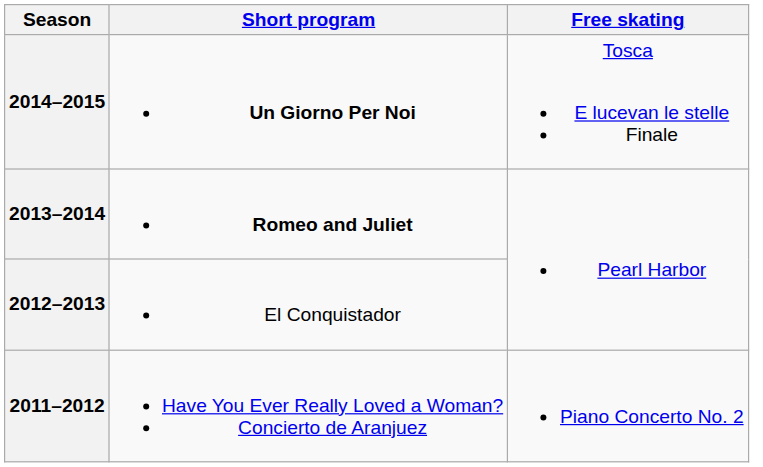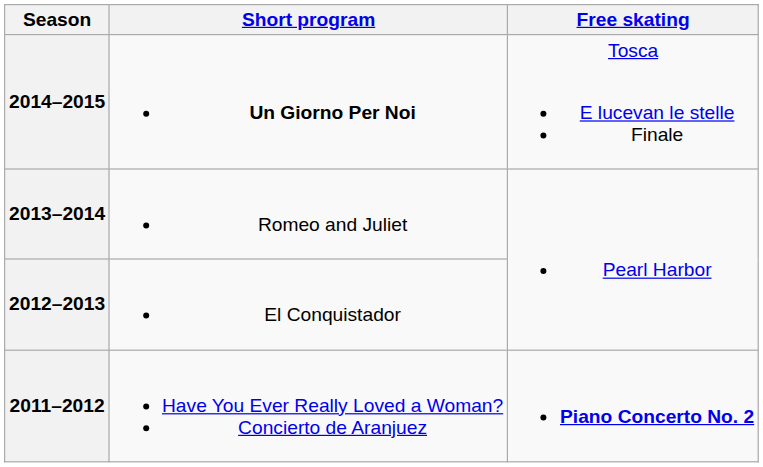(309, 225) bold -> (309, 225) normal
(628, 416) normal -> (633, 416) bold
